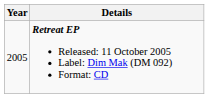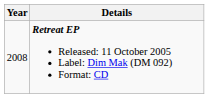(17, 57) 2005 -> (17, 57) 2008
